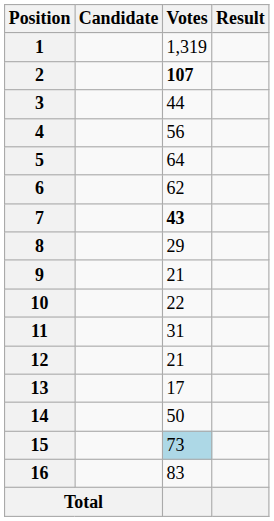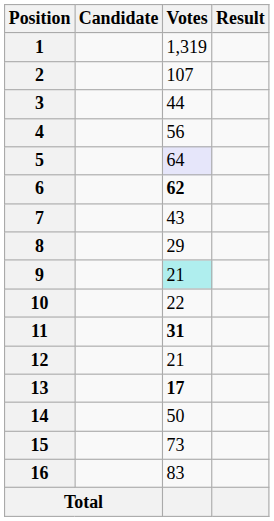(180, 75) bold -> (180, 75) normal
(176, 160) no background -> (176, 160) lavender background
(176, 189) normal -> (176, 189) bold
(176, 217) bold -> (176, 217) normal
(176, 274) no background -> (176, 274) paleturquoise background
(176, 331) normal -> (176, 331) bold
(176, 388) normal -> (176, 388) bold
(176, 445) lightblue background -> (176, 445) no background
